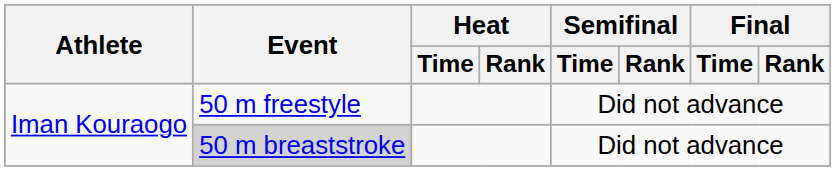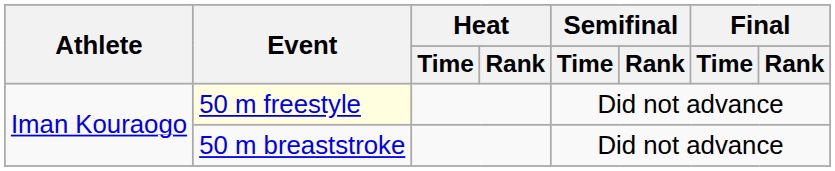(280, 105) no background -> (280, 105) lightyellow background
(302, 146) lightgrey background -> (302, 146) no background
